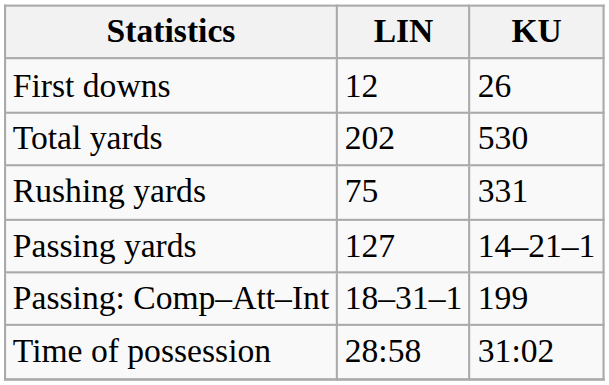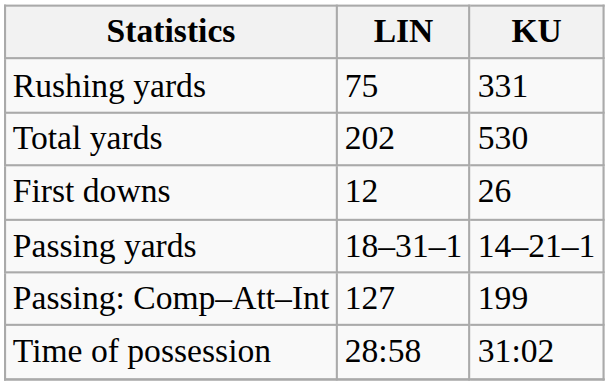rows swapped: (92, 85) <-> (109, 191)
(370, 244) 127 -> (404, 244) 18–31–1
(404, 298) 18–31–1 -> (370, 298) 127
